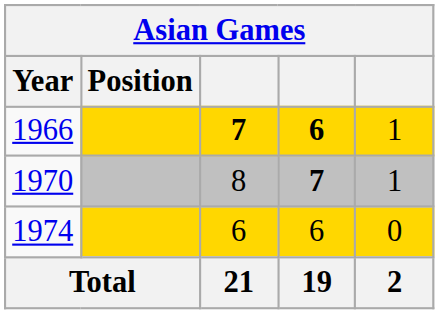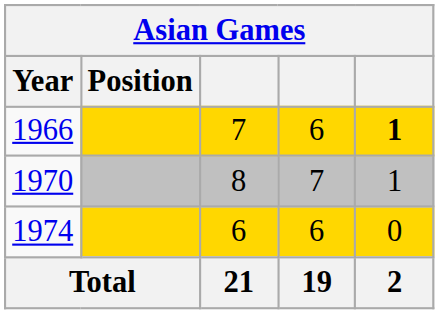(239, 130) bold -> (239, 130) normal
(317, 130) bold -> (317, 130) normal
(395, 130) normal -> (395, 130) bold
(317, 181) bold -> (317, 181) normal
